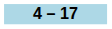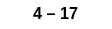(56, 14) lightblue background -> (56, 14) no background
